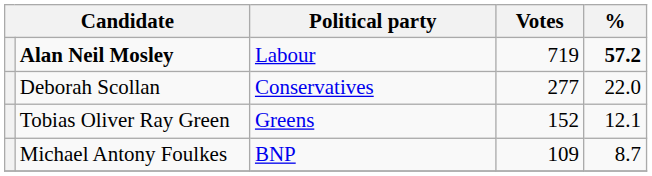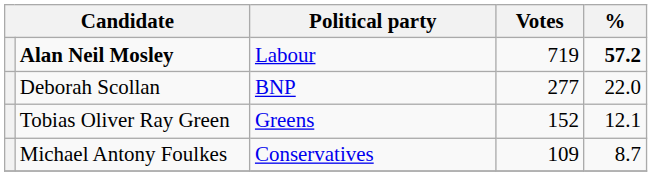(314, 87) Conservatives -> (275, 87) BNP
(275, 154) BNP -> (314, 154) Conservatives
